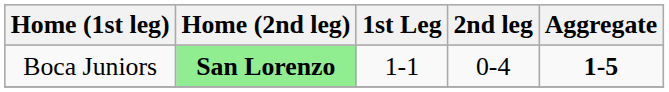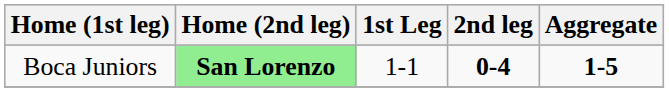(493, 65) normal -> (493, 65) bold
